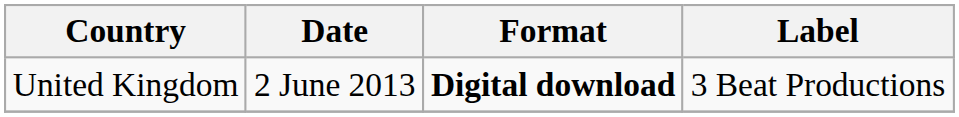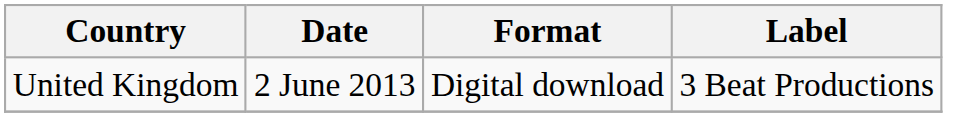(553, 84) bold -> (547, 84) normal
